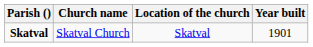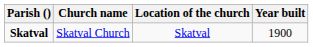(280, 32) 1901 -> (280, 32) 1900
